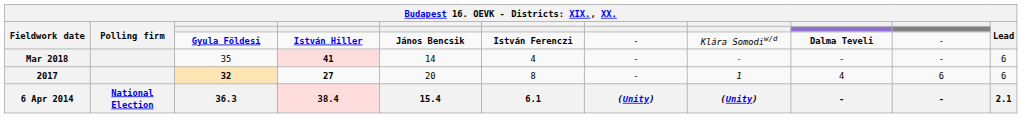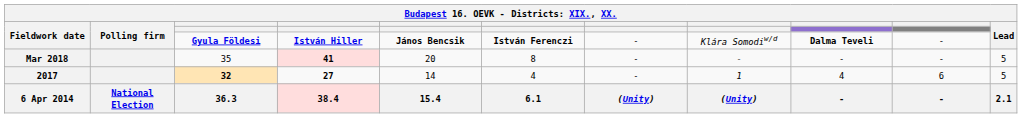(430, 59) 14 -> (430, 59) 20
(533, 59) 4 -> (533, 59) 8
(1004, 59) 6 -> (1004, 59) 5
(430, 76) 20 -> (430, 76) 14
(533, 76) 8 -> (533, 76) 4
(1004, 76) 6 -> (1004, 76) 5
